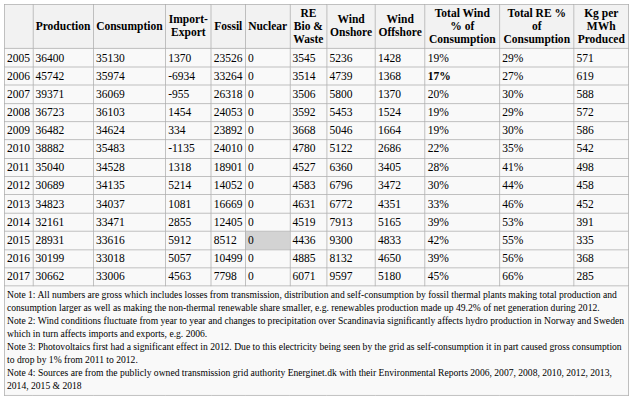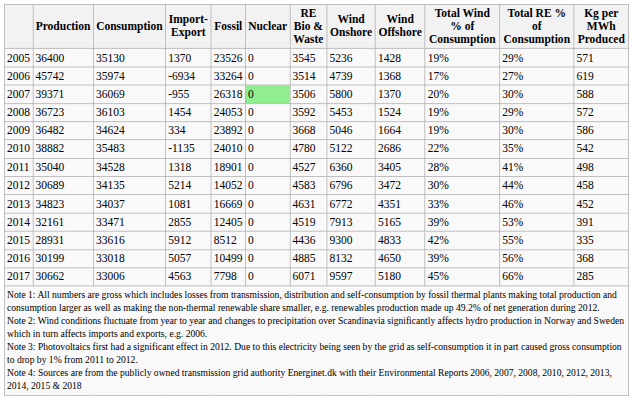(439, 76) bold -> (438, 76) normal
(251, 94) no background -> (251, 94) lightgreen background
(251, 240) lightgrey background -> (251, 240) no background
